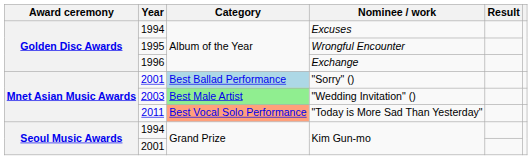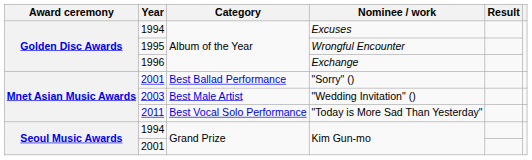(228, 79) lightblue background -> (228, 79) no background
(206, 96) lightgreen background -> (206, 96) no background
(238, 113) lightsalmon background -> (238, 113) no background
